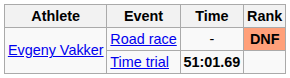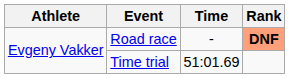(212, 62) bold -> (212, 62) normal
